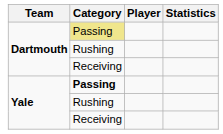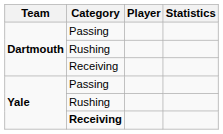(93, 31) khaki background -> (89, 31) no background
(94, 84) bold -> (89, 84) normal
(97, 120) normal -> (95, 120) bold
